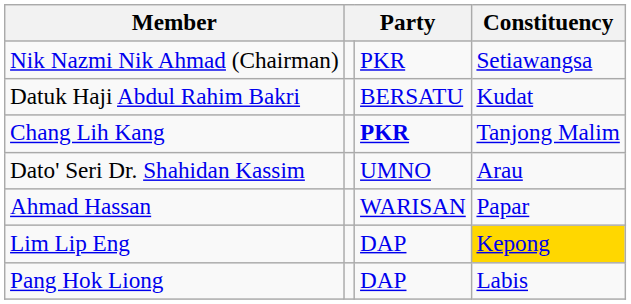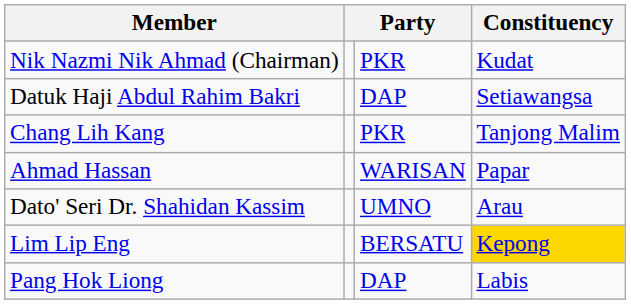(534, 59) Setiawangsa -> (505, 59) Kudat
(412, 96) BERSATU -> (383, 96) DAP
(505, 96) Kudat -> (534, 96) Setiawangsa
(385, 133) bold -> (383, 133) normal
rows swapped: (81, 206) <-> (157, 170)
(383, 243) DAP -> (412, 243) BERSATU
